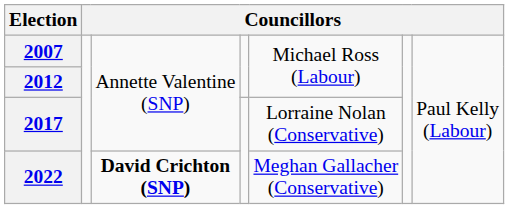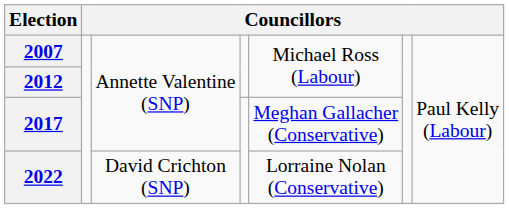(326, 123) Lorraine Nolan (Conservative) -> (326, 123) Meghan Gallacher (Conservative)
(165, 176) bold -> (165, 176) normal
(326, 176) Meghan Gallacher (Conservative) -> (326, 176) Lorraine Nolan (Conservative)
